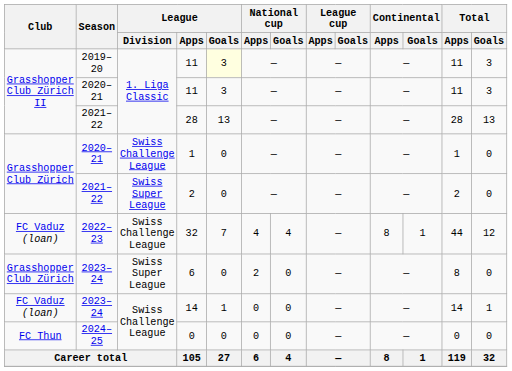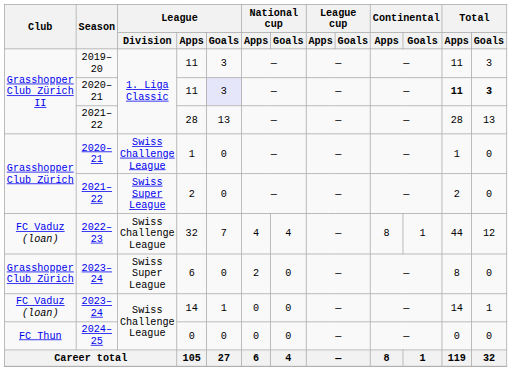(224, 63) lightyellow background -> (224, 63) no background
(224, 91) no background -> (224, 91) lavender background
(457, 91) normal -> (457, 91) bold
(489, 91) normal -> (489, 91) bold
